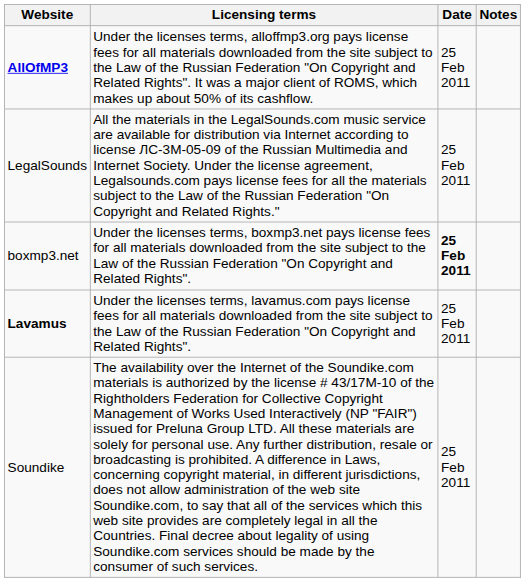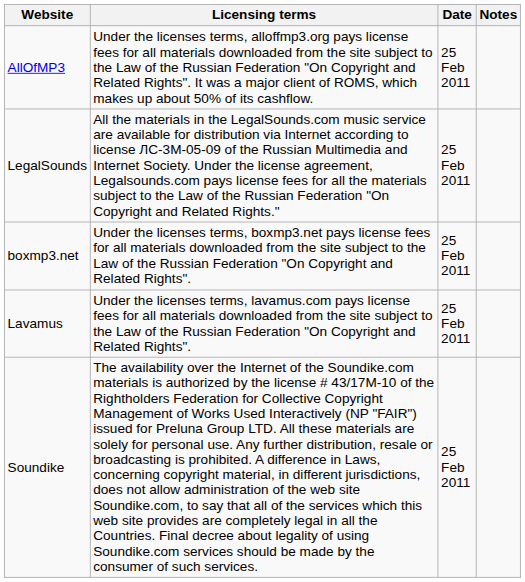(38, 67) bold -> (36, 67) normal
(456, 255) bold -> (456, 255) normal
(37, 323) bold -> (35, 323) normal
